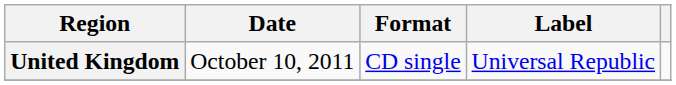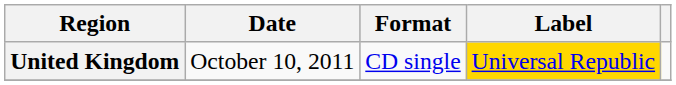(563, 60) no background -> (563, 60) gold background
